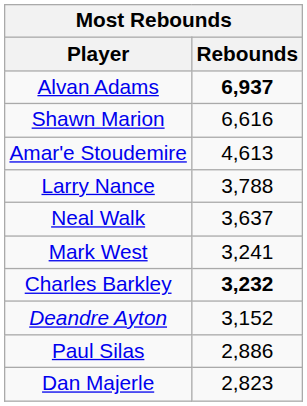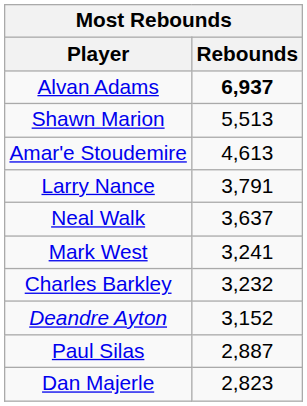(247, 119) 6,616 -> (247, 119) 5,513
(247, 185) 3,788 -> (247, 185) 3,791
(247, 284) bold -> (247, 284) normal
(247, 350) 2,886 -> (247, 350) 2,887
